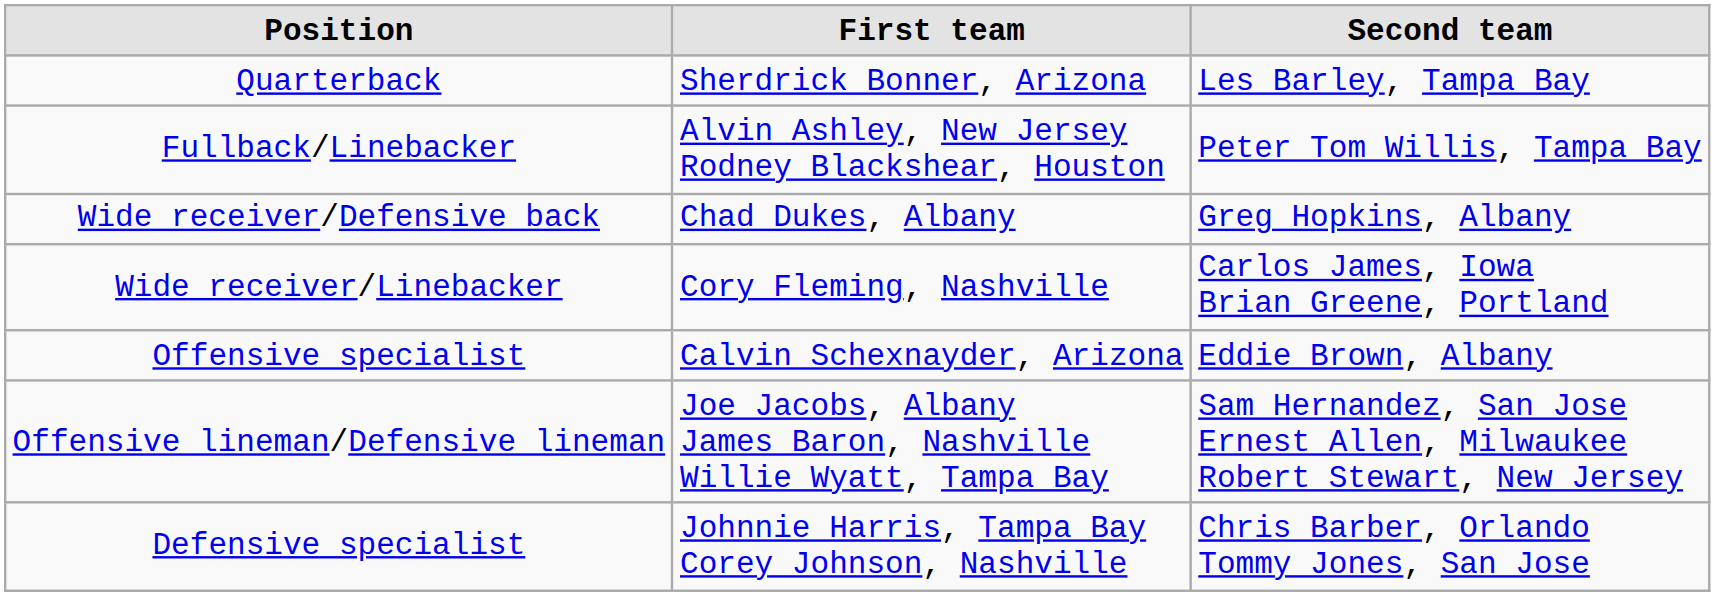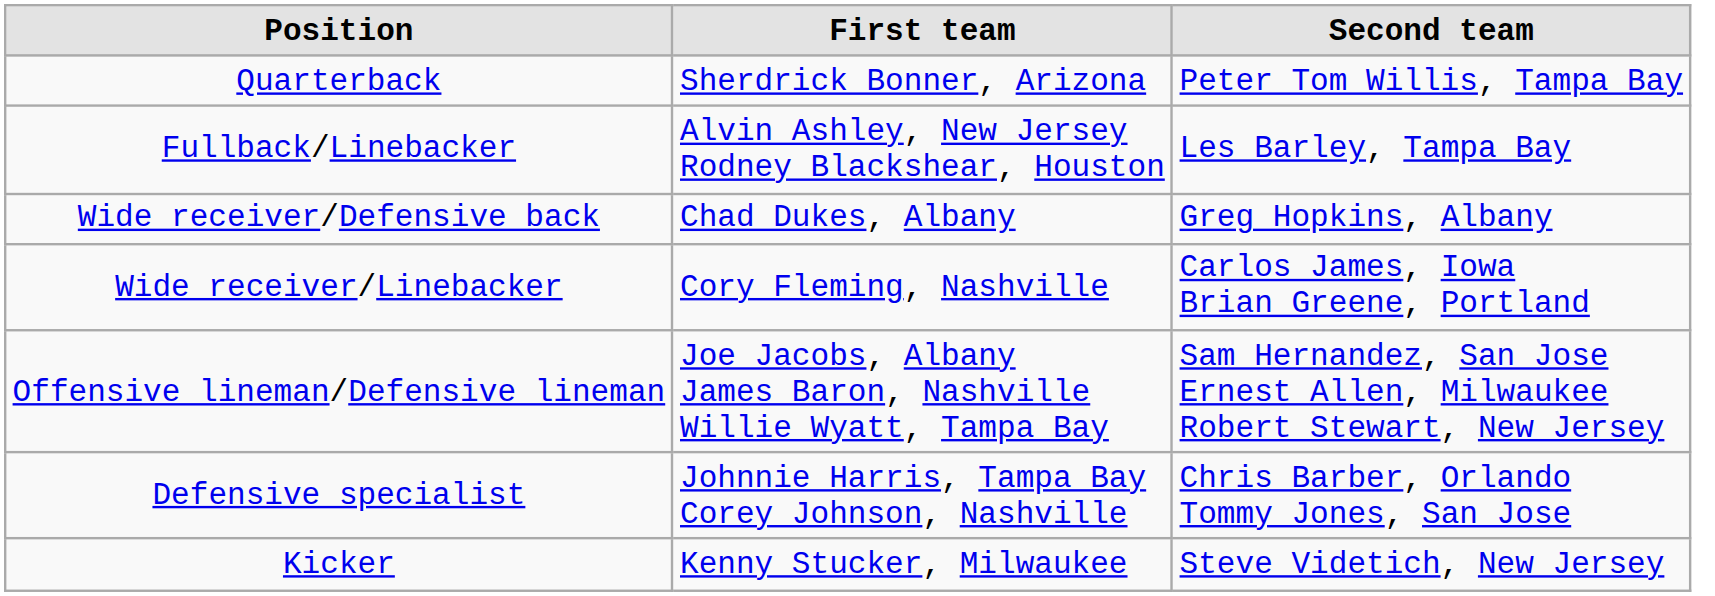(1394, 81) Les Barley, Tampa Bay -> (1431, 81) Peter Tom Willis, Tampa Bay
(1450, 150) Peter Tom Willis, Tampa Bay -> (1375, 150) Les Barley, Tampa Bay
- row: (339, 355)
+ row: (339, 564)
